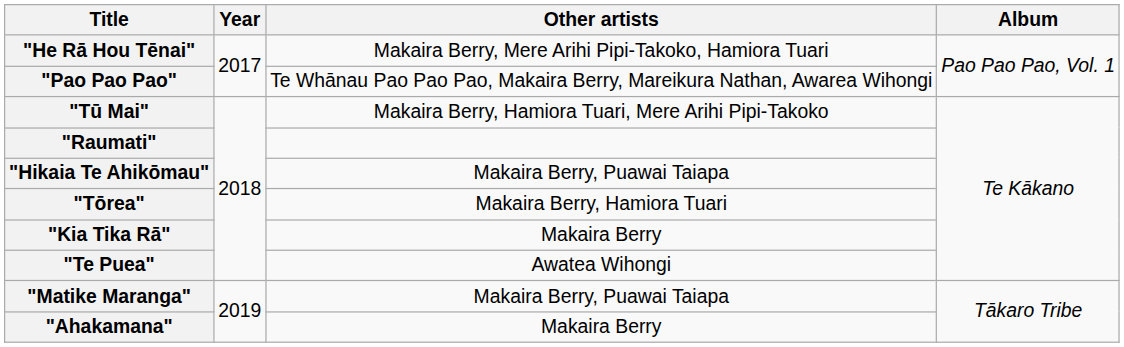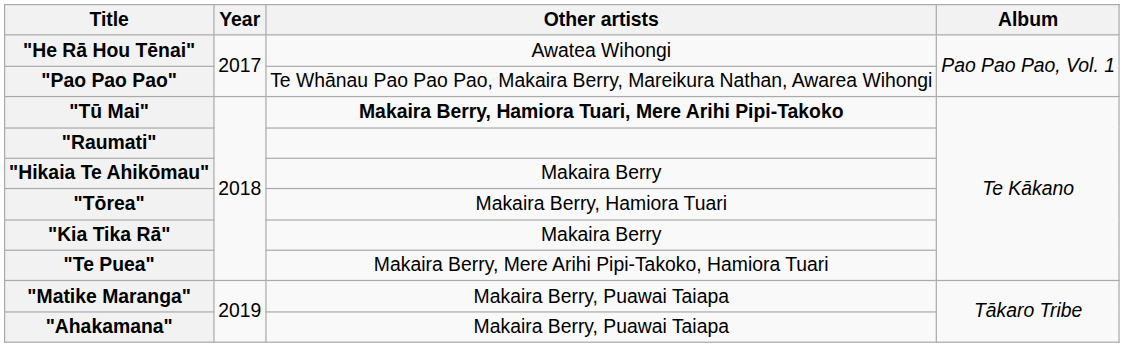(601, 50) Makaira Berry, Mere Arihi Pipi-Takoko, Hamiora Tuari -> (601, 50) Awatea Wihongi
(601, 111) normal -> (601, 111) bold
(601, 173) Makaira Berry, Puawai Taiapa -> (601, 173) Makaira Berry
(601, 265) Awatea Wihongi -> (601, 265) Makaira Berry, Mere Arihi Pipi-Takoko, Hamiora Tuari
(601, 326) Makaira Berry -> (601, 326) Makaira Berry, Puawai Taiapa
